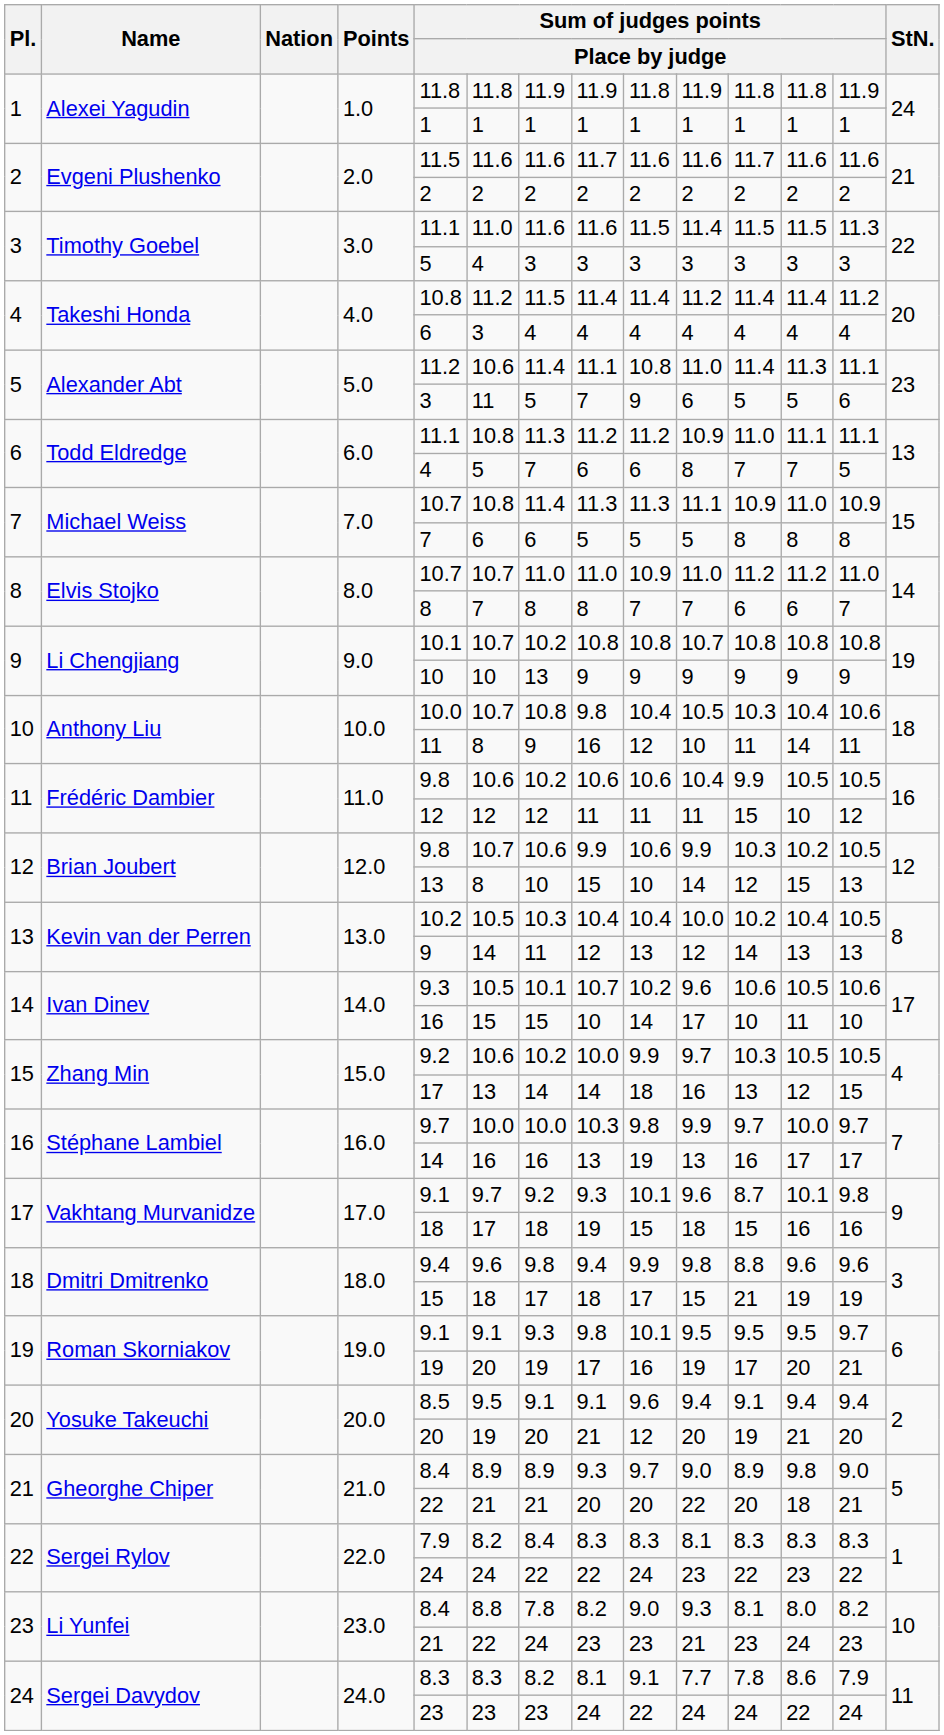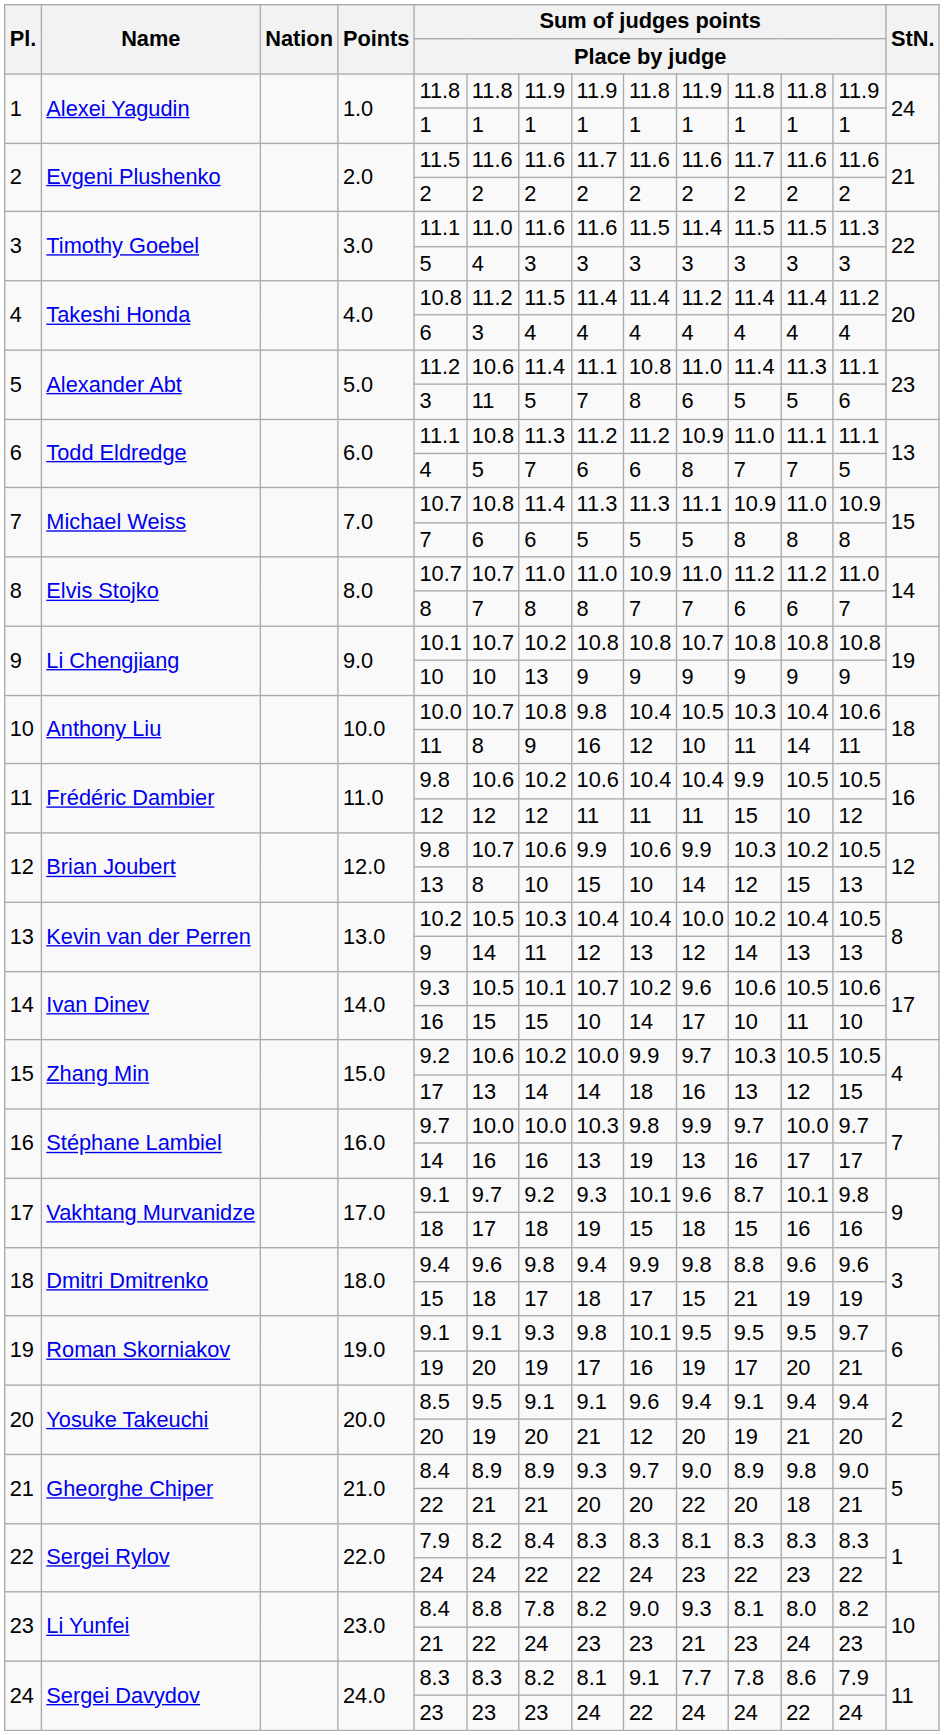(635, 401) 9 -> (635, 401) 8
(650, 780) 10.6 -> (650, 780) 10.4
